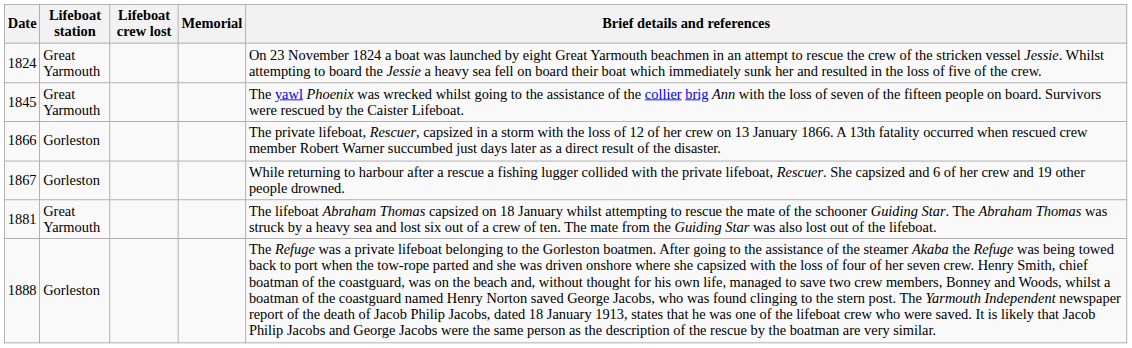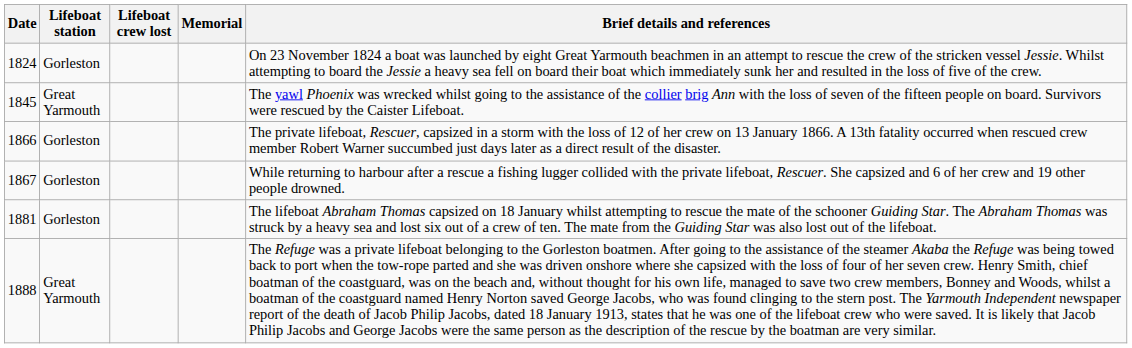(72, 63) Great Yarmouth -> (72, 63) Gorleston
(72, 219) Great Yarmouth -> (72, 219) Gorleston
(72, 290) Gorleston -> (72, 290) Great Yarmouth
